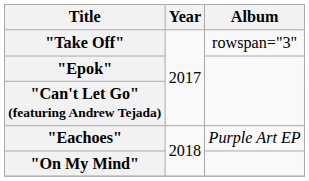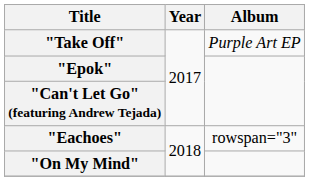(255, 42) rowspan="3" -> (255, 42) Purple Art EP
(255, 138) Purple Art EP -> (255, 138) rowspan="3"
